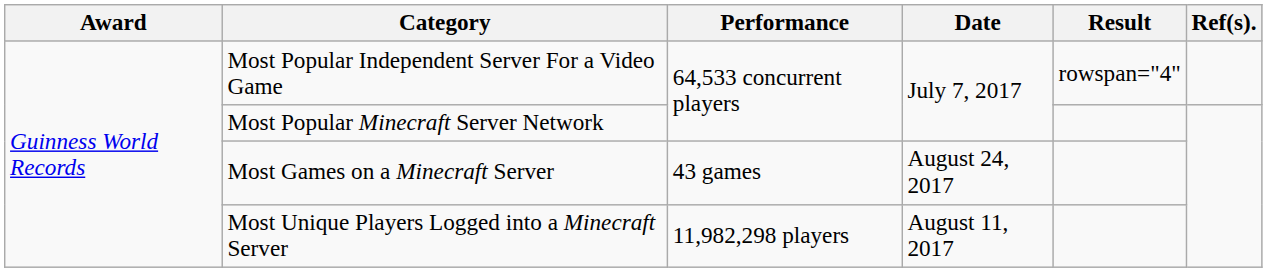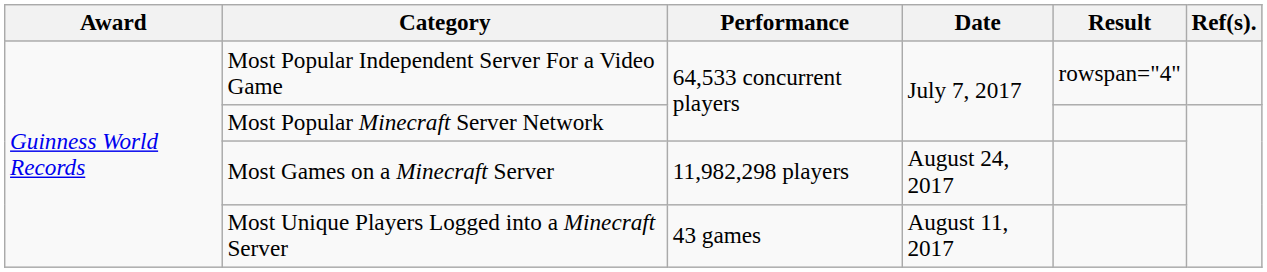(717, 172) 43 games -> (761, 172) 11,982,298 players
(761, 235) 11,982,298 players -> (717, 235) 43 games
